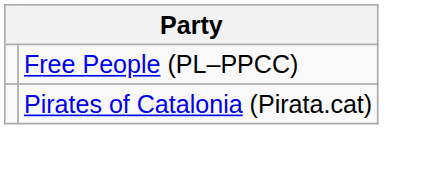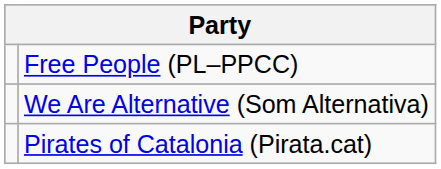+ row: (226, 104)
